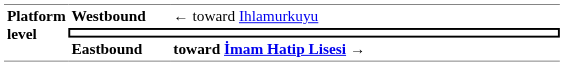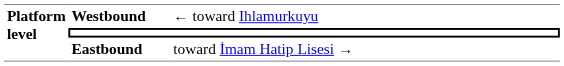(269, 49) bold -> (263, 49) normal
